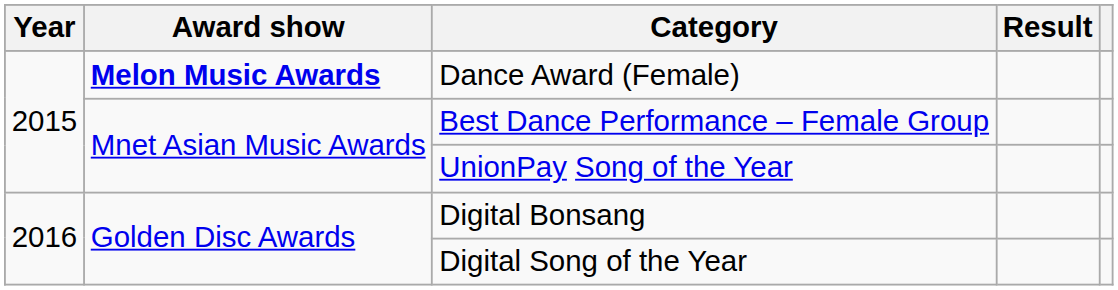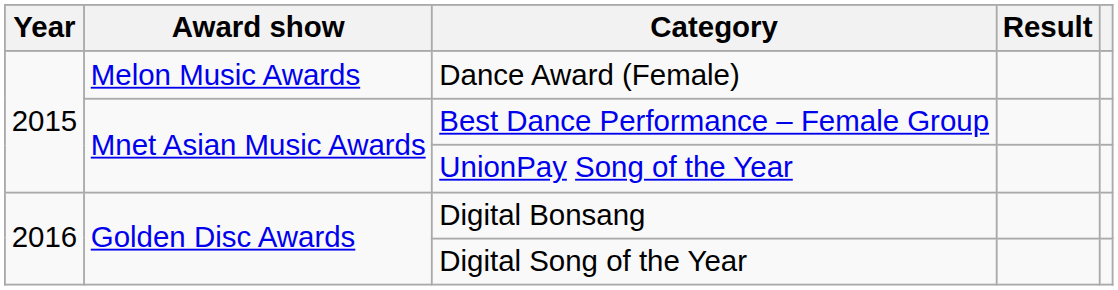(236, 74) bold -> (225, 74) normal
